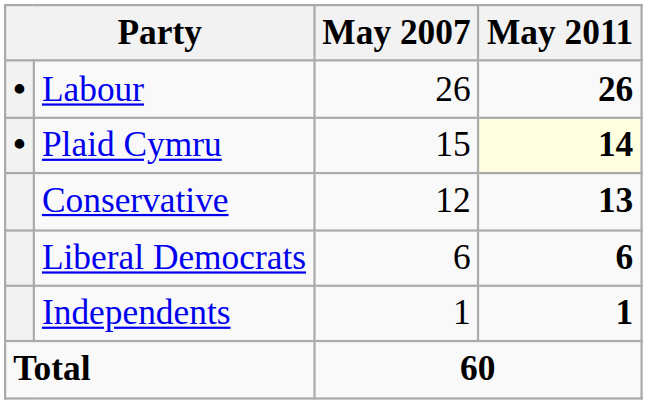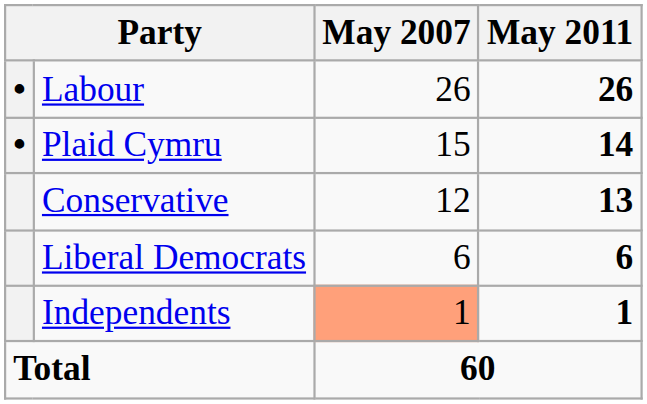(616, 144) lightyellow background -> (616, 144) no background
(462, 312) no background -> (462, 312) lightsalmon background
